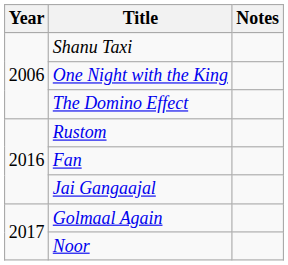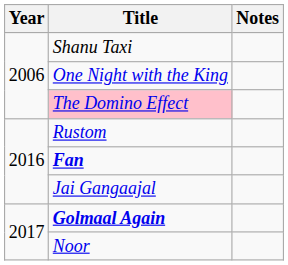(120, 103) no background -> (120, 103) pink background
(67, 160) normal -> (68, 160) bold
(108, 217) normal -> (109, 217) bold
